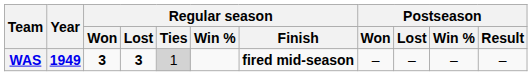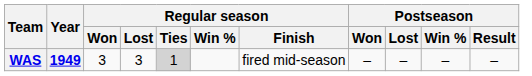(102, 60) bold -> (102, 60) normal
(139, 60) bold -> (139, 60) normal
(298, 60) bold -> (294, 60) normal
